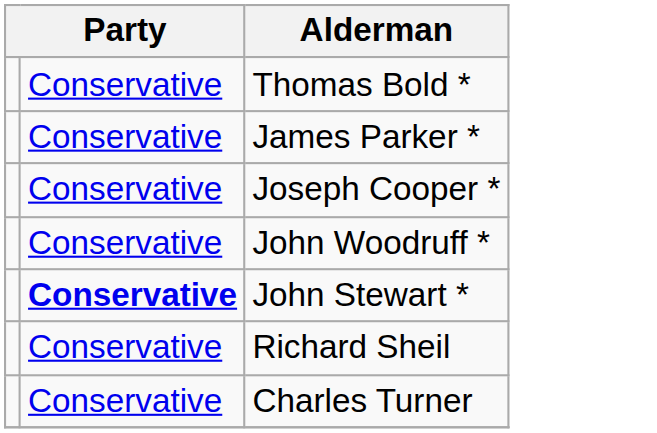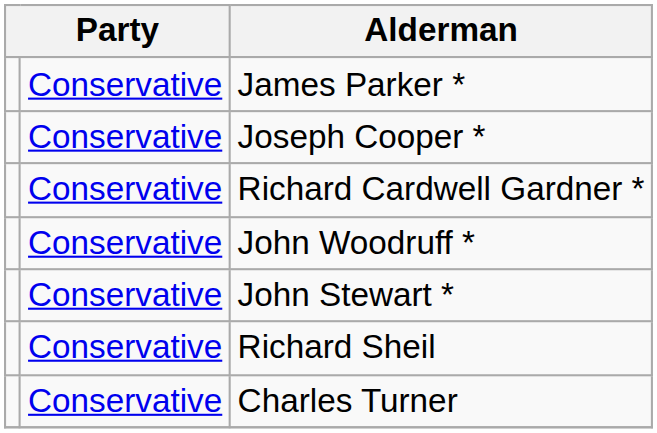- row: (362, 83)
+ row: (441, 189)
(133, 294) bold -> (125, 294) normal
